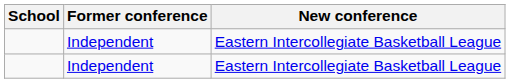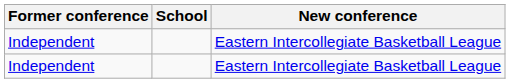columns swapped: (34, 16) <-> (137, 16)
